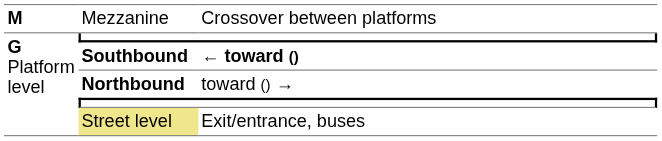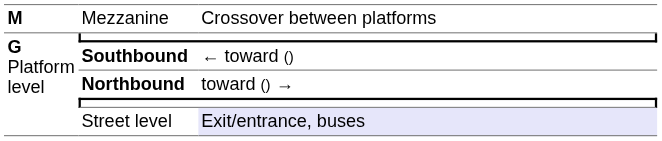(250, 55) bold -> (247, 55) normal
(127, 121) khaki background -> (127, 121) no background
(283, 121) no background -> (283, 121) lavender background
